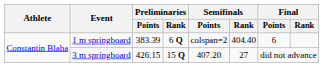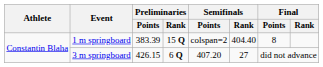(176, 40) 6 Q -> (176, 40) 15 Q
(274, 40) 6 -> (274, 40) 8
(176, 55) 15 Q -> (176, 55) 6 Q
